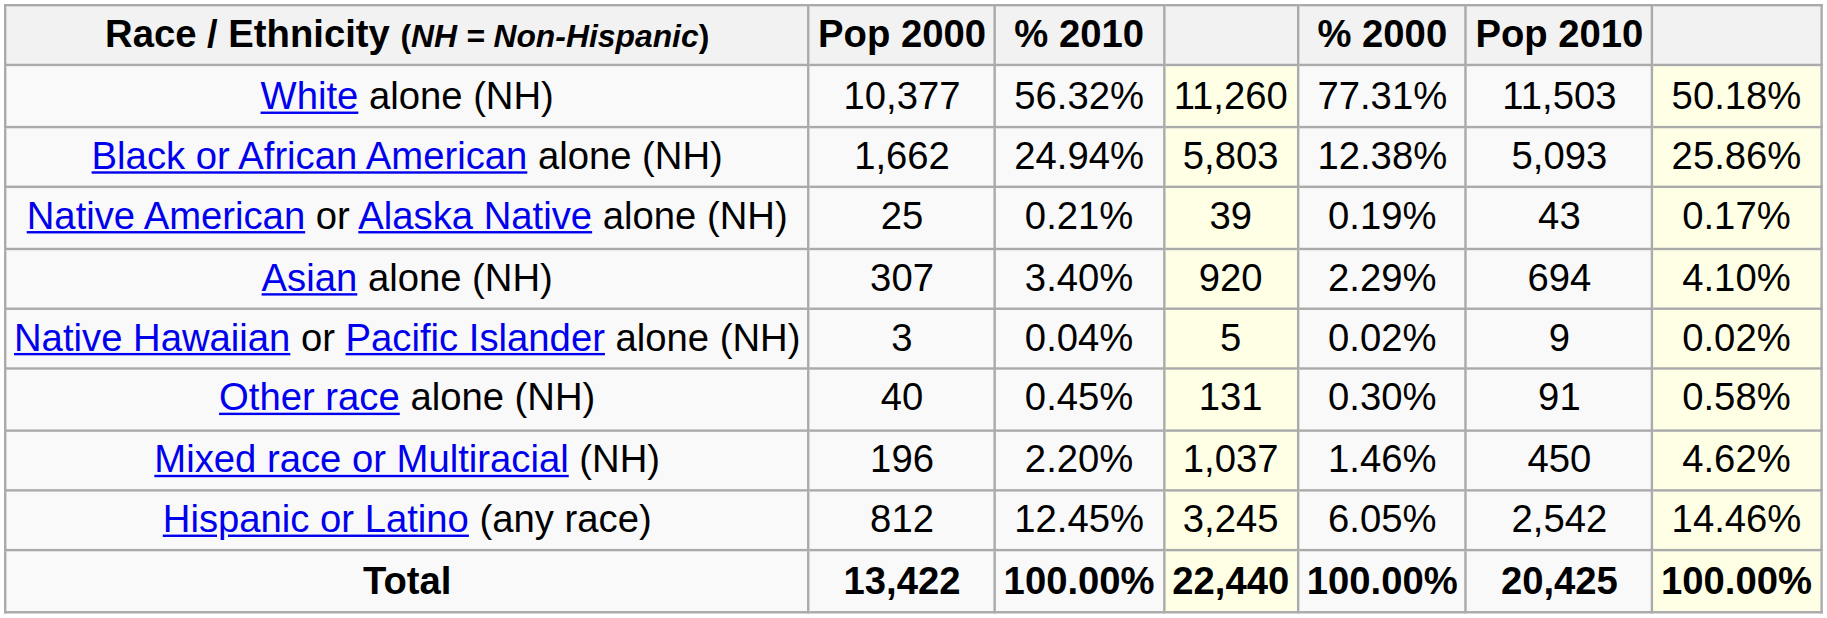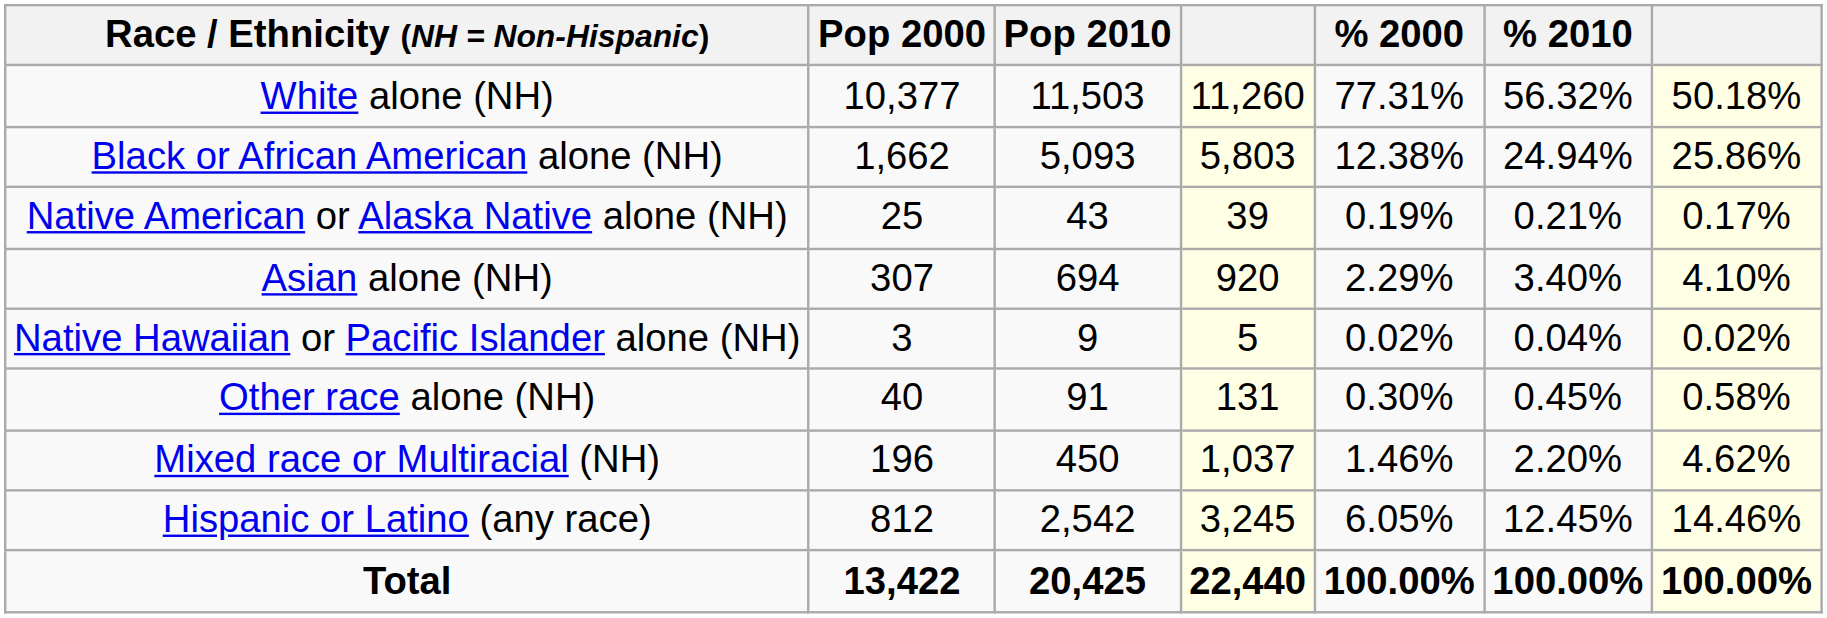columns swapped: (1559, 34) <-> (1079, 34)
